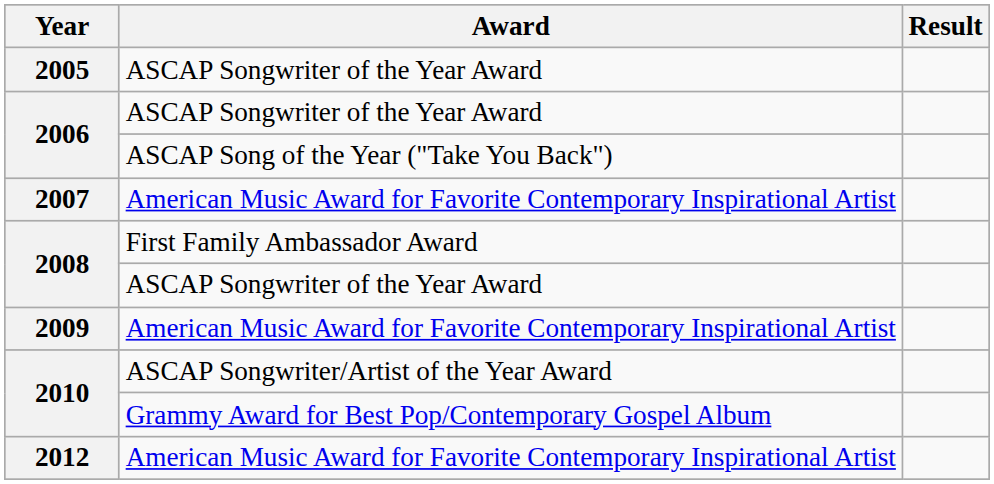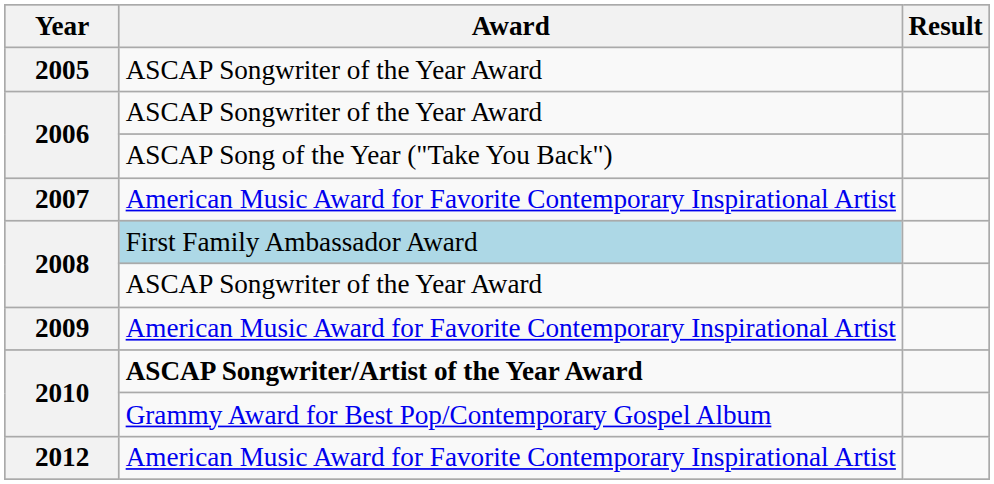(302, 241) no background -> (302, 241) lightblue background
(369, 371) normal -> (384, 371) bold
